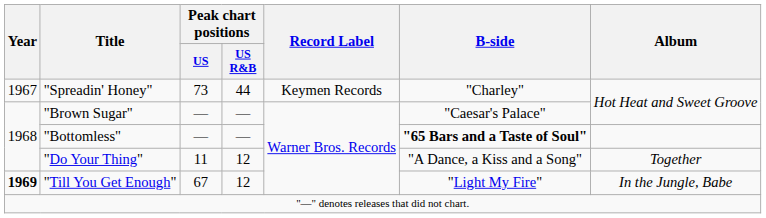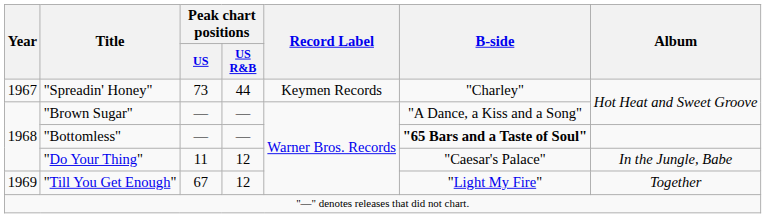(495, 113) "Caesar's Palace" -> (495, 113) "A Dance, a Kiss and a Song"
(495, 159) "A Dance, a Kiss and a Song" -> (495, 159) "Caesar's Palace"
(676, 159) Together -> (676, 159) In the Jungle, Babe
(22, 182) bold -> (22, 182) normal
(676, 182) In the Jungle, Babe -> (676, 182) Together
